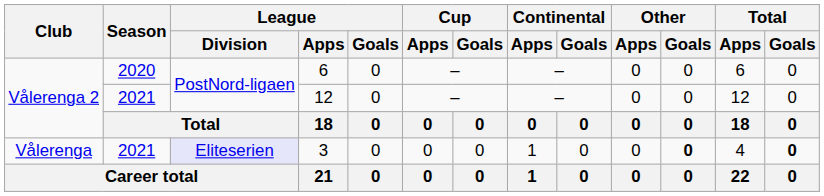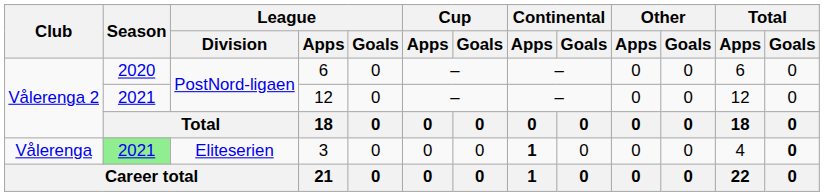(137, 151) no background -> (137, 151) lightgreen background
(234, 151) lavender background -> (234, 151) no background
(532, 151) normal -> (532, 151) bold
(688, 151) bold -> (688, 151) normal
